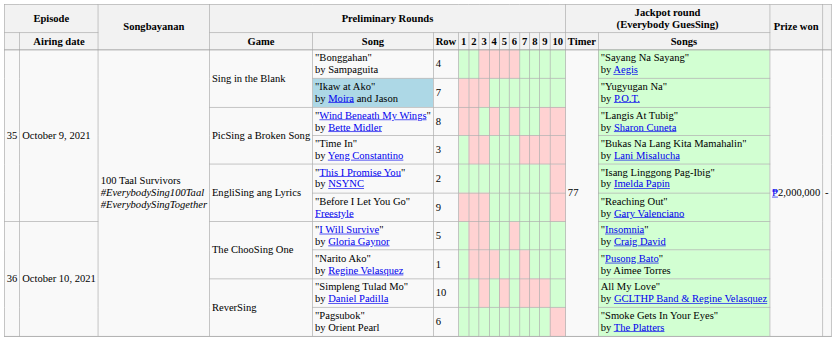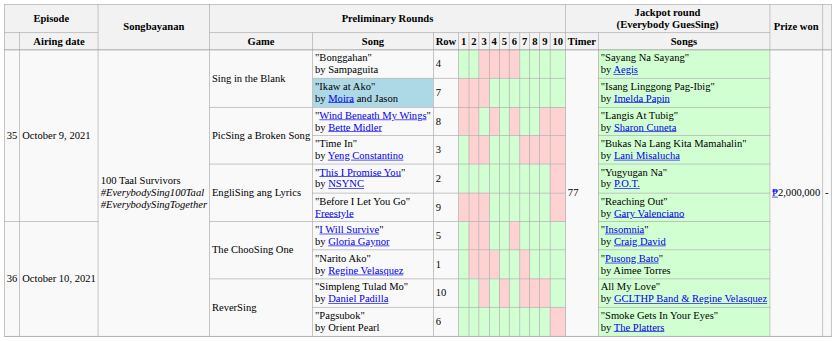(634, 92) "Yugyugan Na" by P.O.T. -> (658, 92) "Isang Linggong Pag-Ibig" by Imelda Papin
(658, 178) "Isang Linggong Pag-Ibig" by Imelda Papin -> (634, 178) "Yugyugan Na" by P.O.T.
